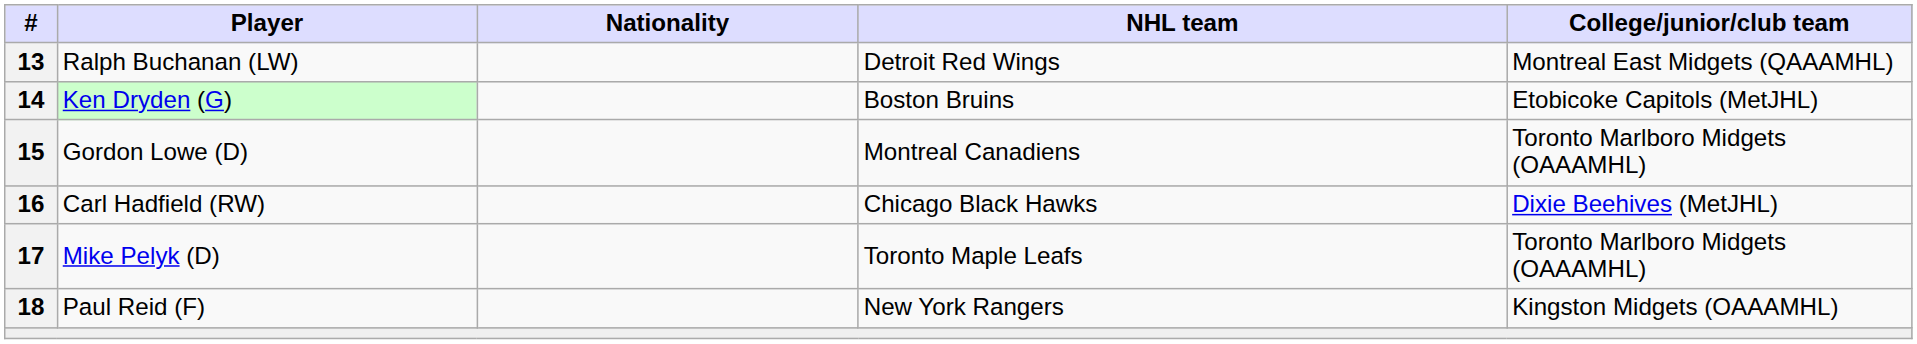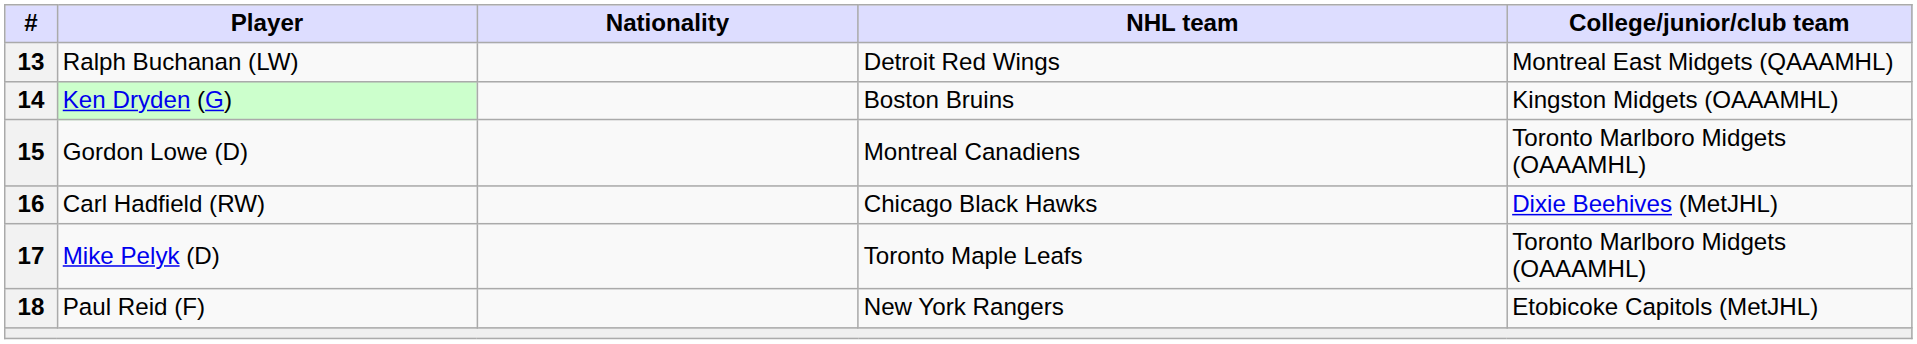(1665, 100) Etobicoke Capitols (MetJHL) -> (1675, 100) Kingston Midgets (OAAAMHL)
(1675, 307) Kingston Midgets (OAAAMHL) -> (1665, 307) Etobicoke Capitols (MetJHL)
